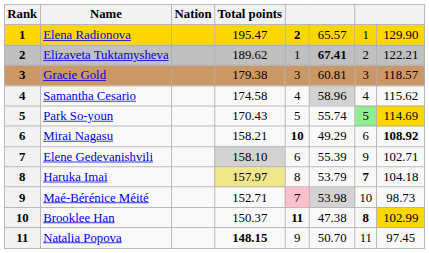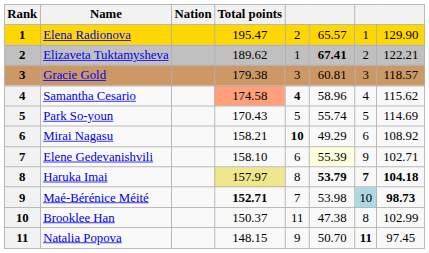(297, 34) bold -> (297, 34) normal
(250, 95) no background -> (250, 95) lightsalmon background
(297, 95) normal -> (297, 95) bold
(332, 95) lightgrey background -> (332, 95) no background
(366, 116) lightgreen background -> (366, 116) no background
(401, 116) gold background -> (401, 116) no background
(401, 136) bold -> (401, 136) normal
(250, 156) lightgrey background -> (250, 156) no background
(332, 156) no background -> (332, 156) lightyellow background
(332, 177) normal -> (332, 177) bold
(401, 177) normal -> (401, 177) bold
(250, 197) normal -> (250, 197) bold
(297, 197) pink background -> (297, 197) no background
(332, 197) lightgrey background -> (332, 197) no background
(366, 197) no background -> (366, 197) lightblue background
(401, 197) normal -> (401, 197) bold
(297, 217) bold -> (297, 217) normal
(366, 217) bold -> (366, 217) normal
(401, 217) gold background -> (401, 217) no background
(250, 237) bold -> (250, 237) normal
(366, 237) normal -> (366, 237) bold
